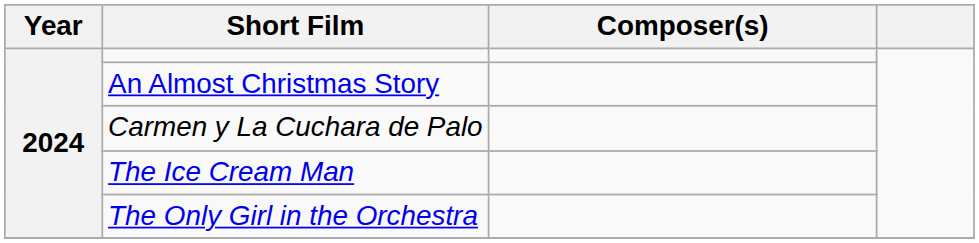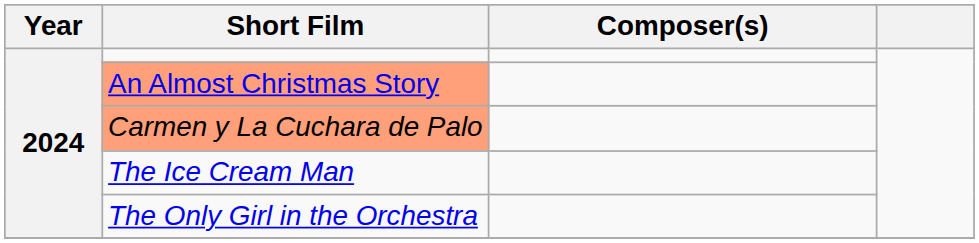(274, 83) no background -> (274, 83) lightsalmon background
(295, 127) no background -> (295, 127) lightsalmon background
